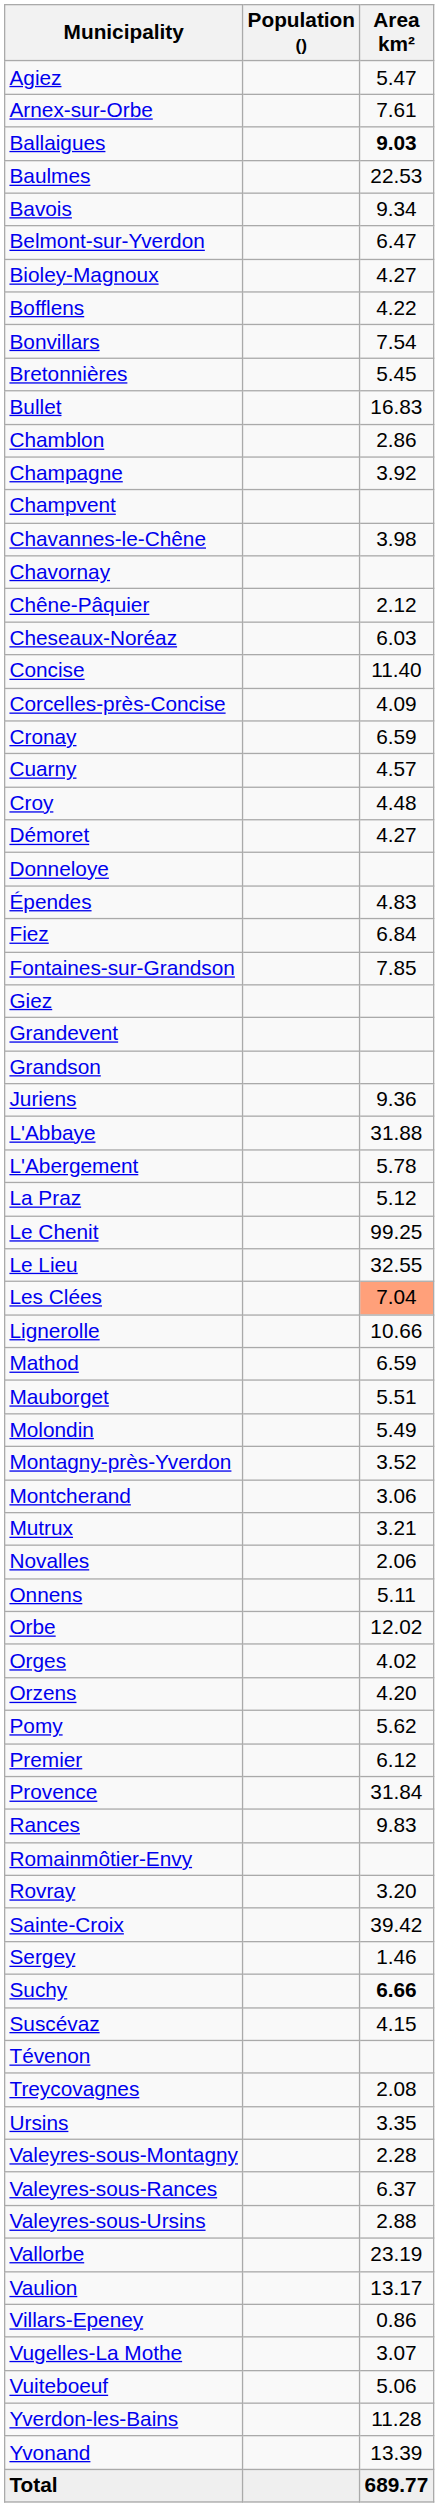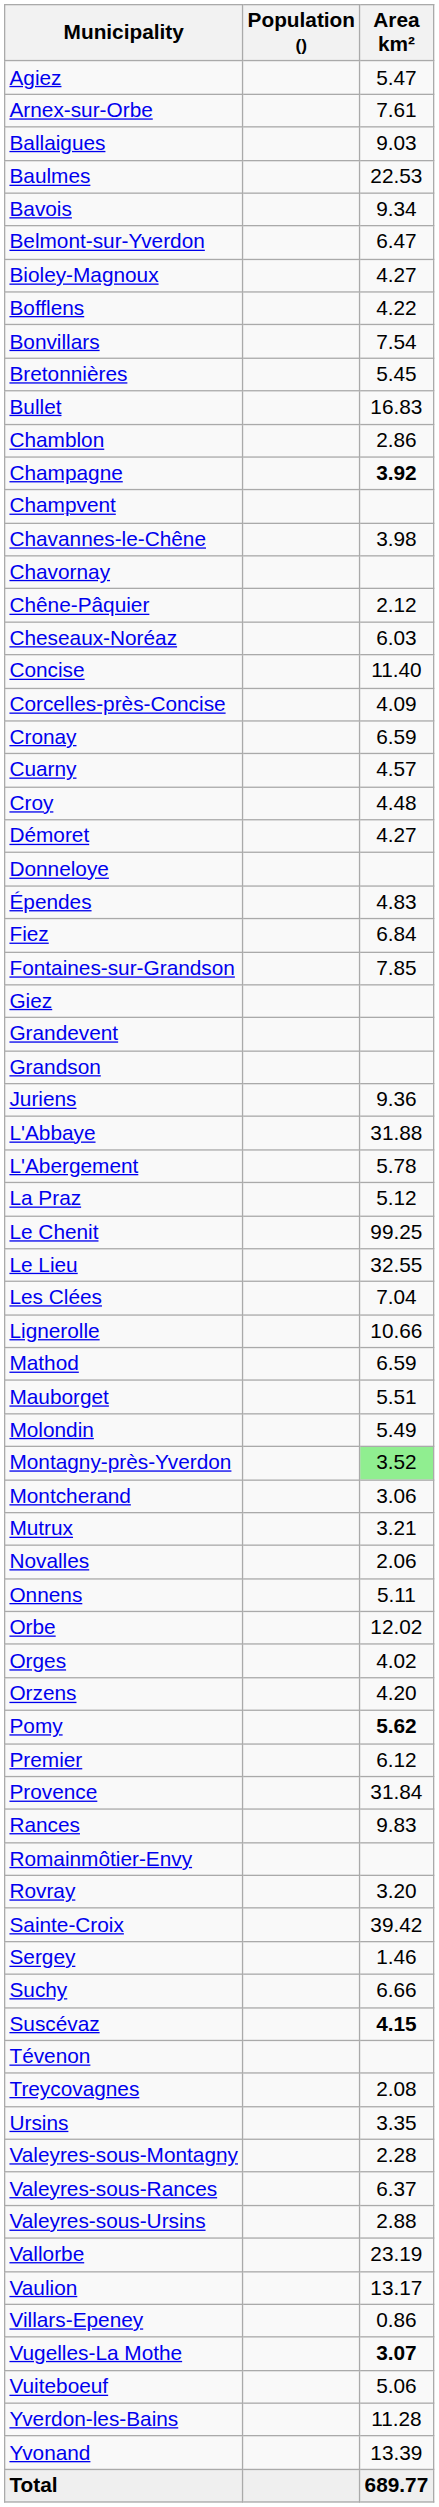(396, 143) bold -> (396, 143) normal
(396, 473) normal -> (396, 473) bold
(396, 1297) lightsalmon background -> (396, 1297) no background
(396, 1462) no background -> (396, 1462) lightgreen background
(396, 1726) normal -> (396, 1726) bold
(396, 1990) bold -> (396, 1990) normal
(396, 2023) normal -> (396, 2023) bold
(396, 2353) normal -> (396, 2353) bold
